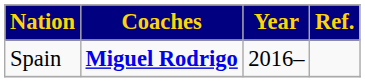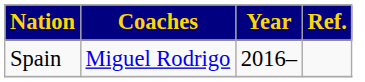(162, 58) bold -> (158, 58) normal
